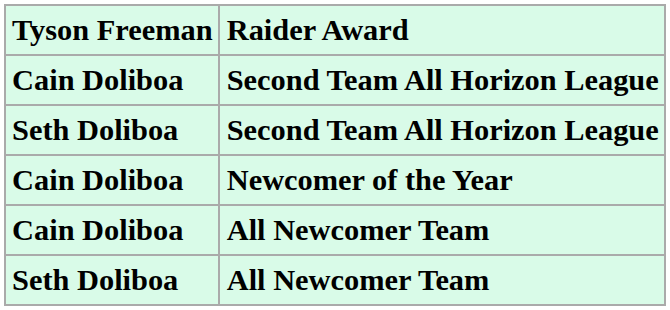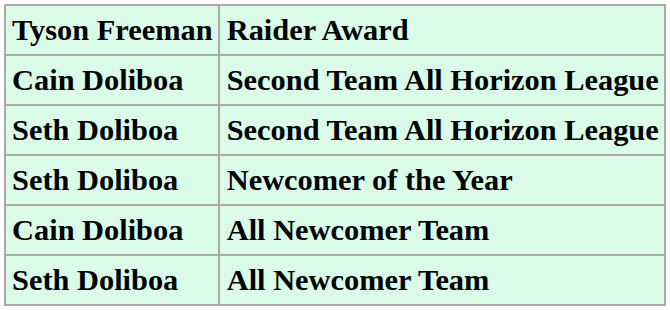(98, 180) Cain Doliboa -> (95, 180) Seth Doliboa
